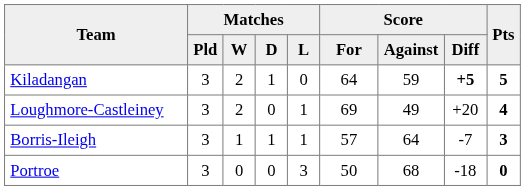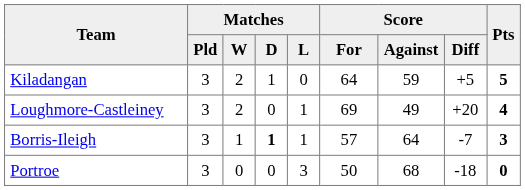(465, 79) bold -> (465, 79) normal
(271, 140) normal -> (271, 140) bold
